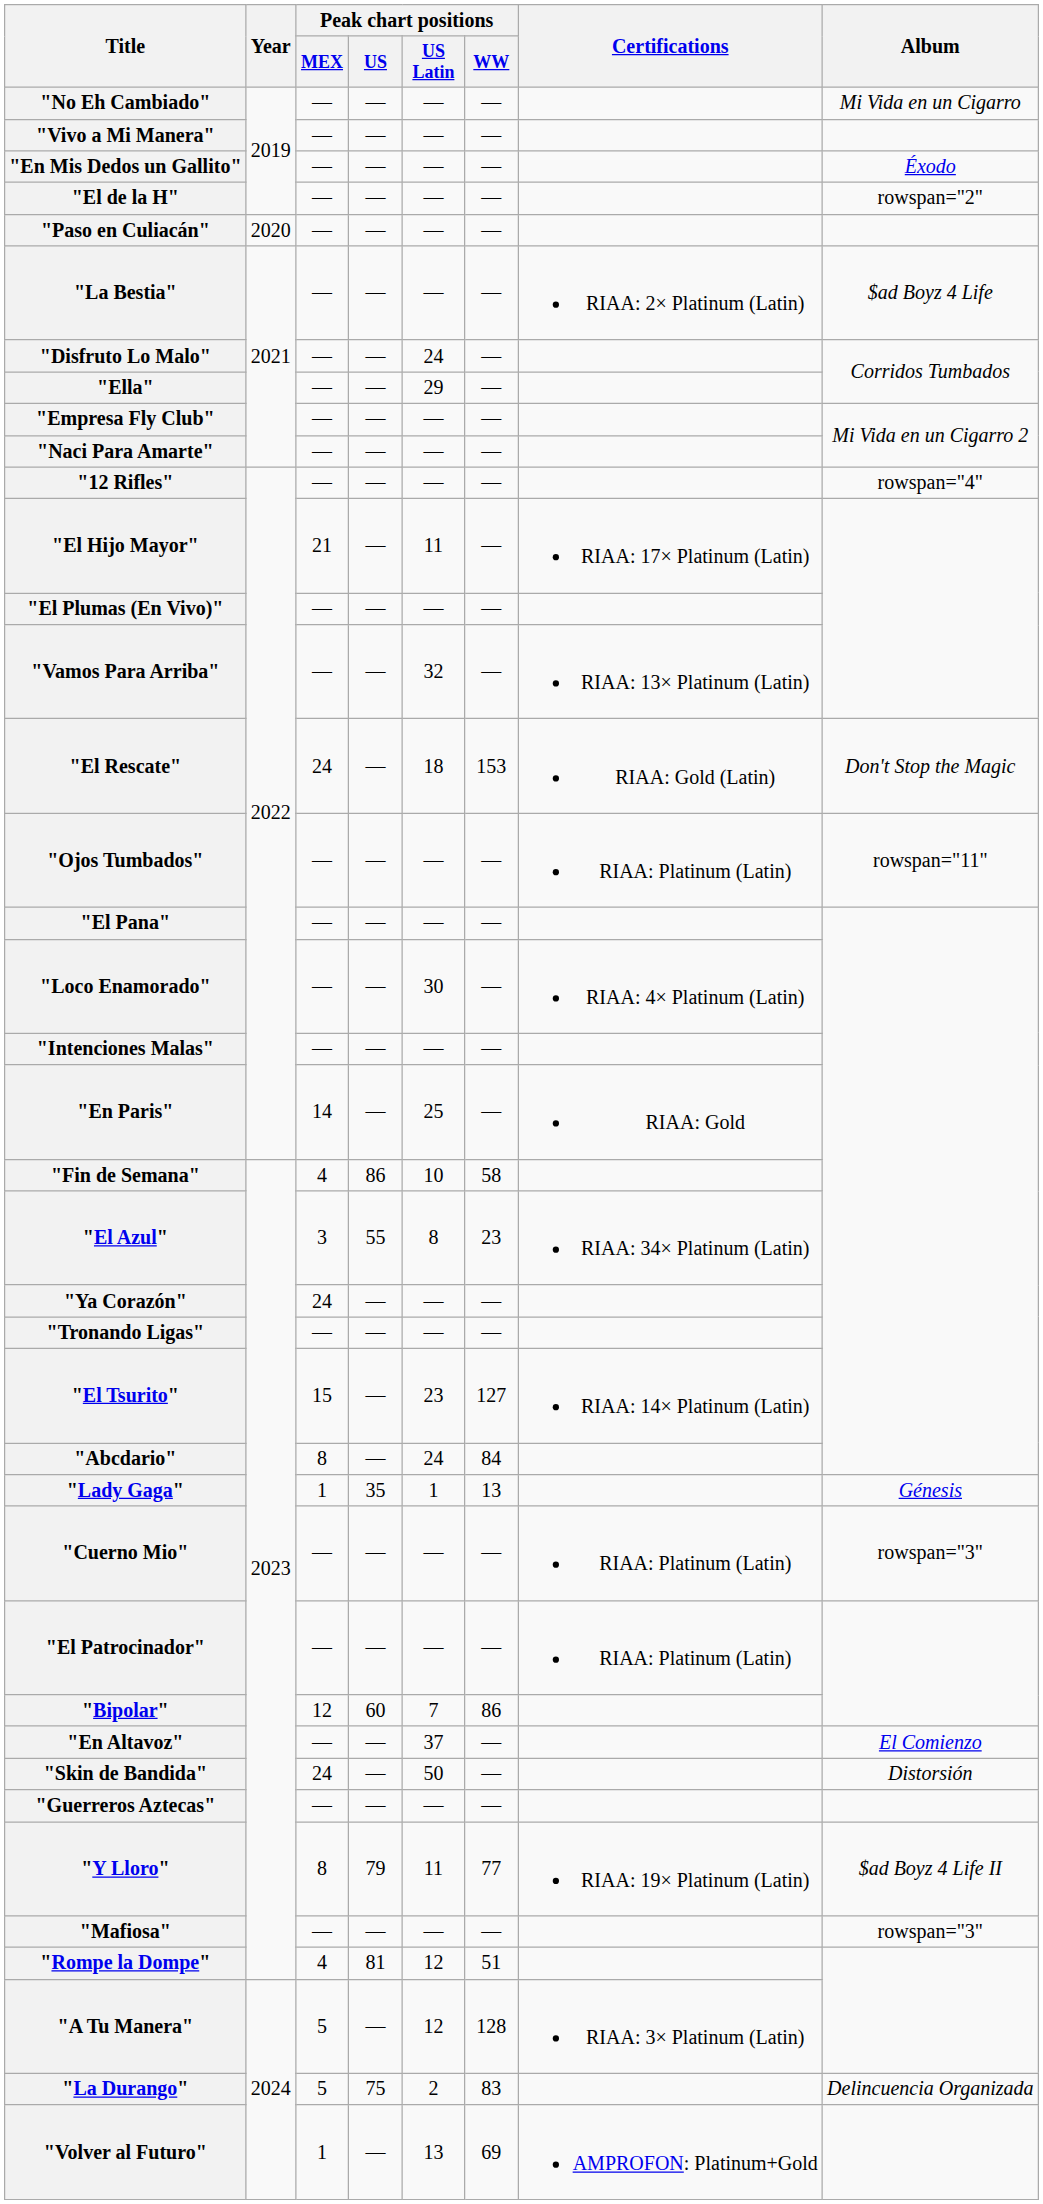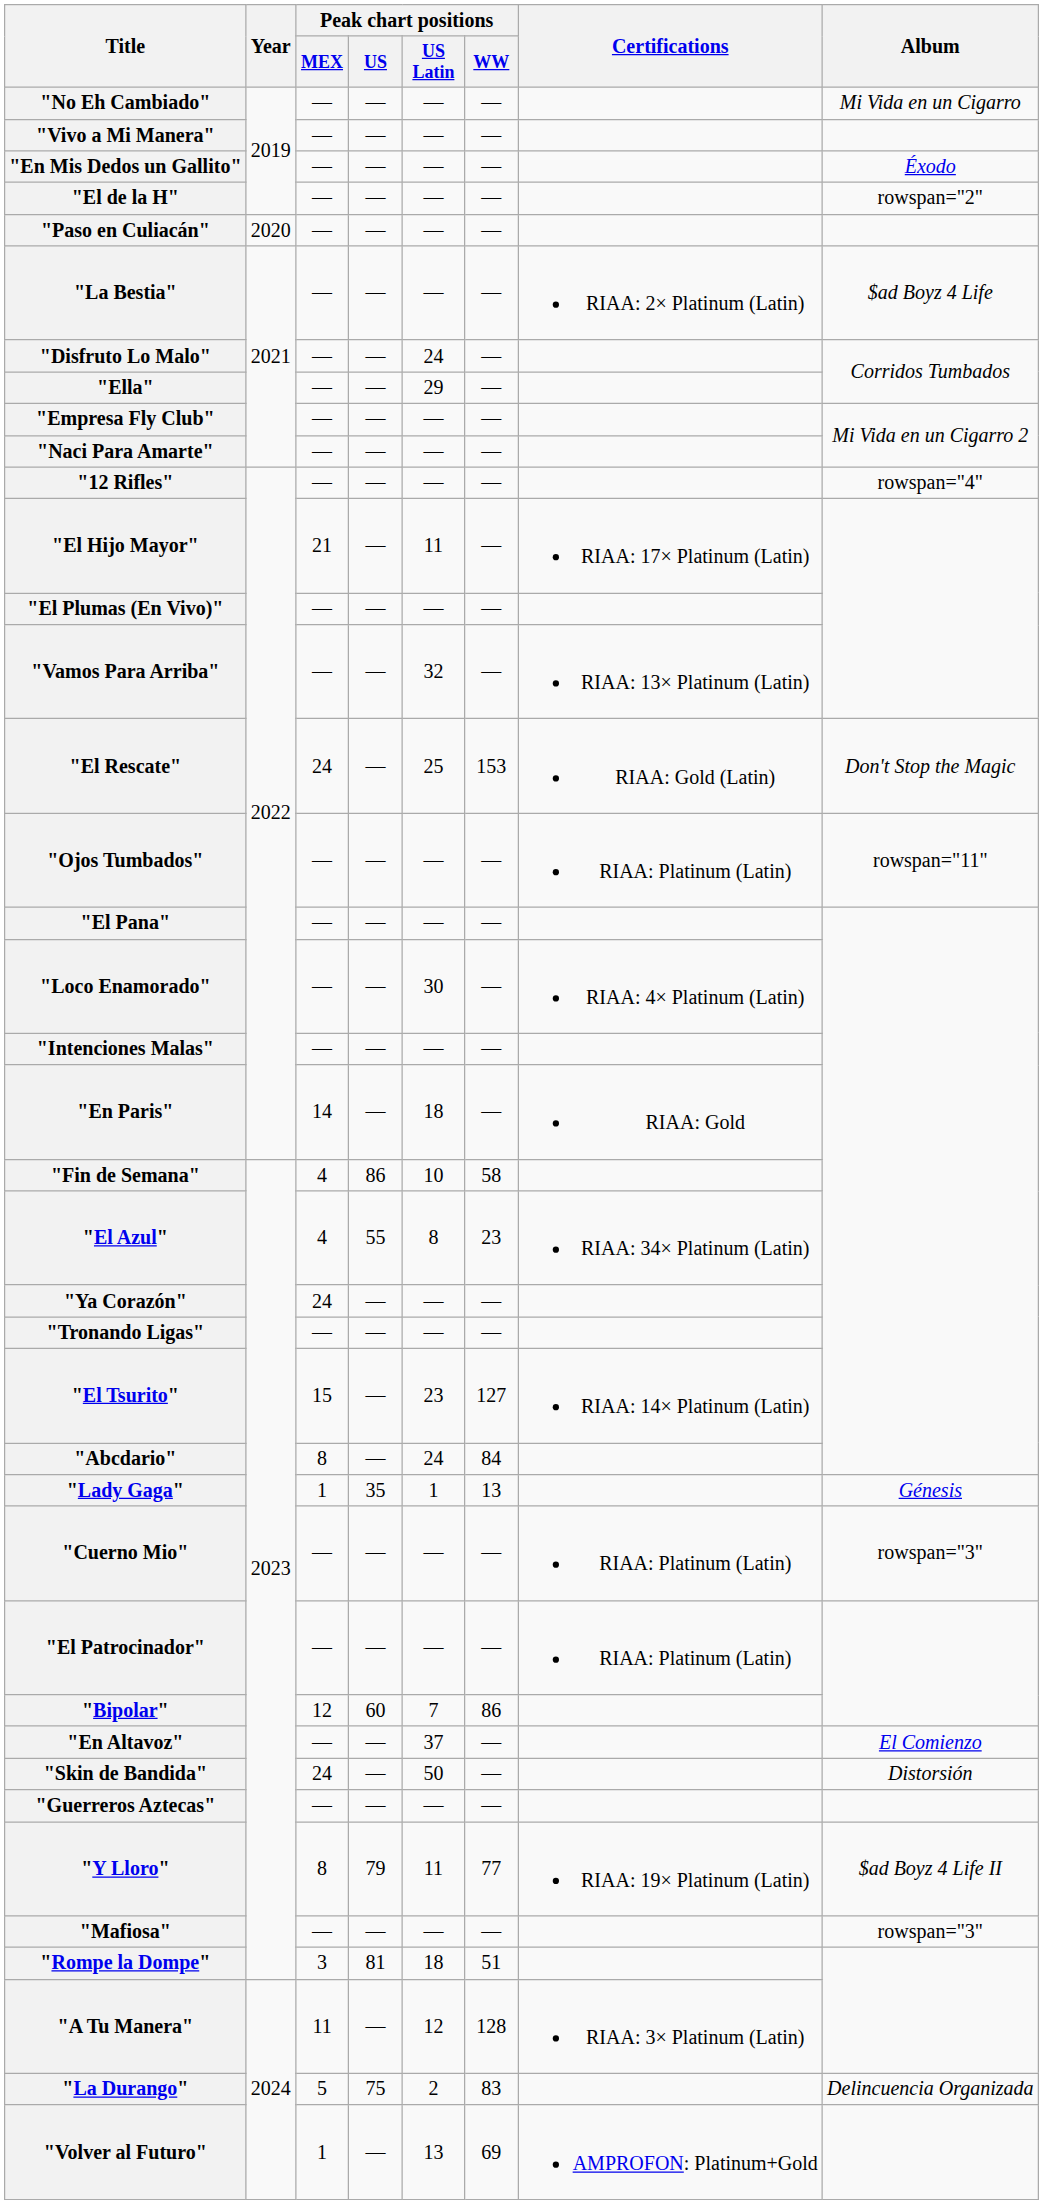(433, 765) 18 -> (433, 765) 25
(433, 1111) 25 -> (433, 1111) 18
(322, 1237) 3 -> (322, 1237) 4
(322, 1963) 4 -> (322, 1963) 3
(433, 1963) 12 -> (433, 1963) 18
(322, 2026) 5 -> (322, 2026) 11
